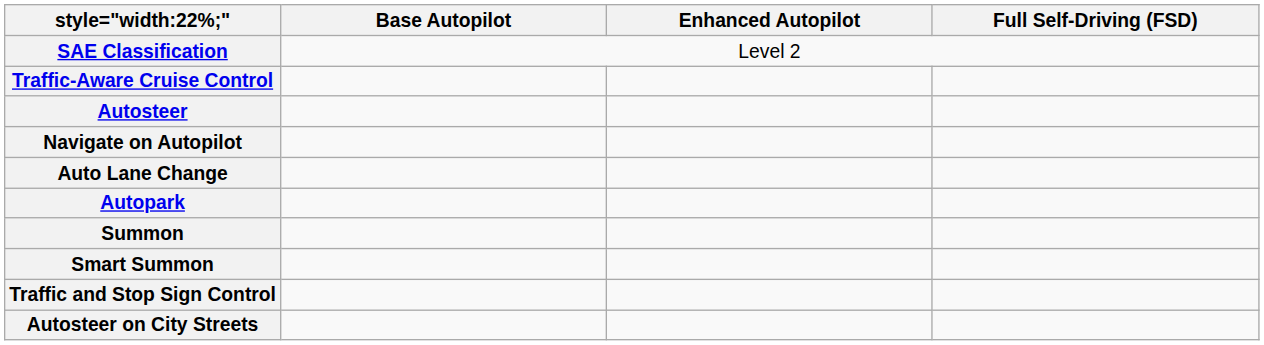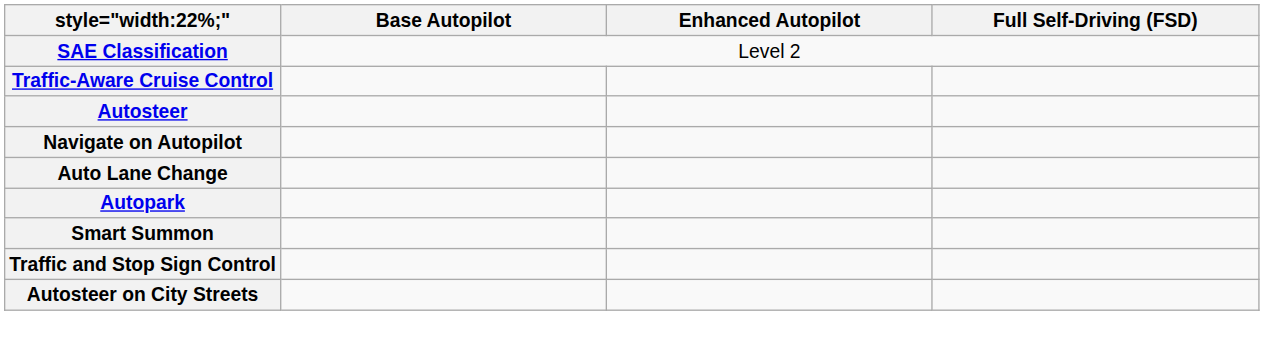- row: (143, 234)
